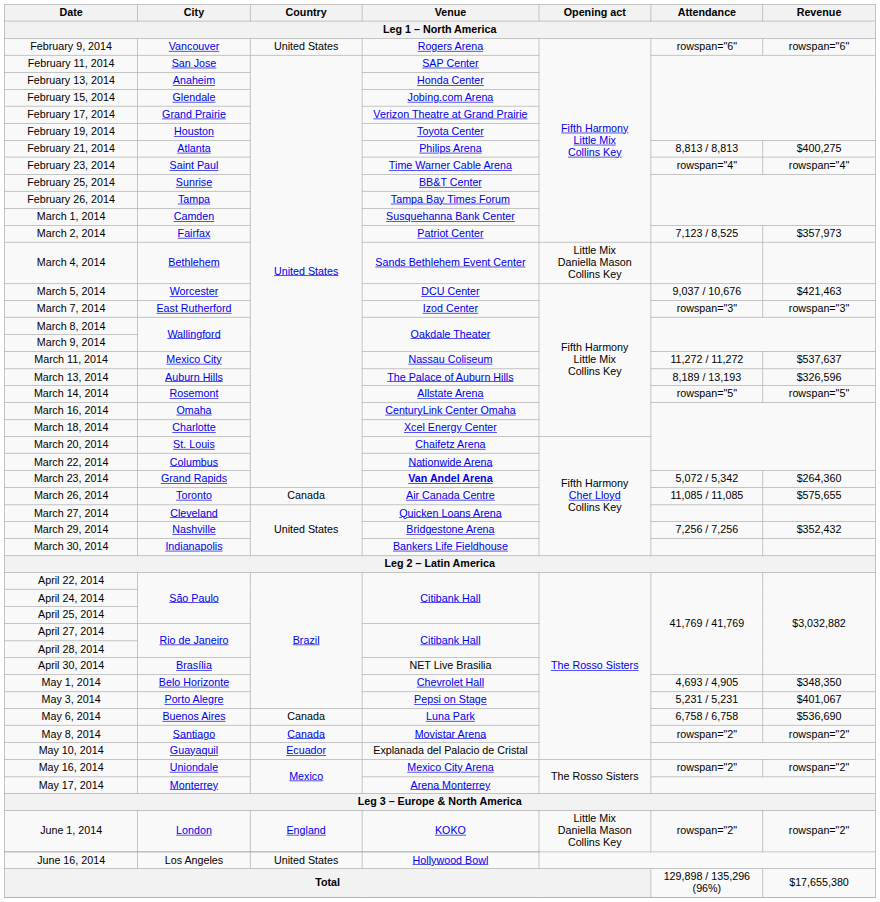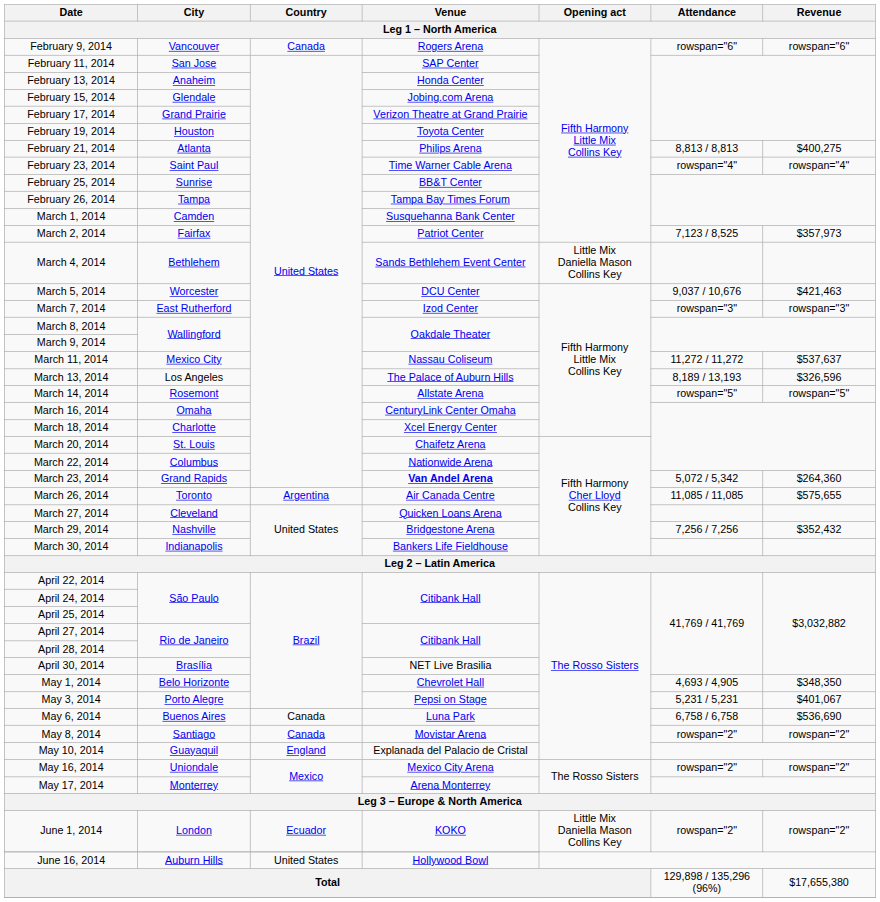(306, 47) United States -> (306, 47) Canada
(194, 377) Auburn Hills -> (194, 377) Los Angeles
(306, 496) Canada -> (306, 496) Argentina
(306, 751) Ecuador -> (306, 751) England
(306, 831) England -> (306, 831) Ecuador
(194, 860) Los Angeles -> (194, 860) Auburn Hills
